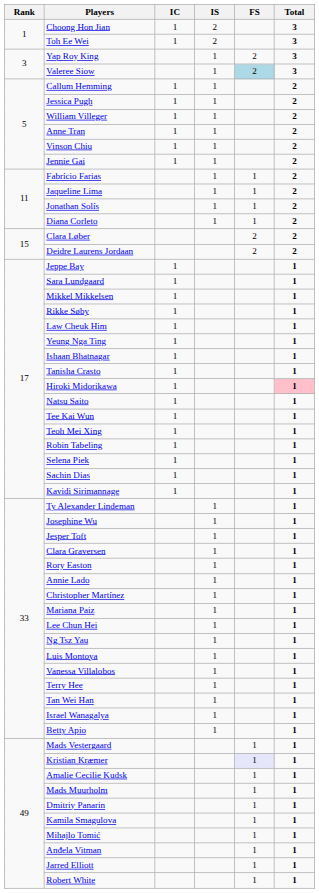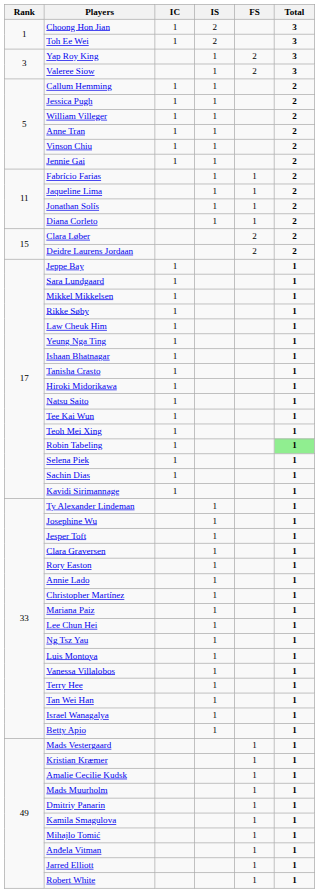(255, 71) lightblue background -> (255, 71) no background
(294, 386) pink background -> (294, 386) no background
(294, 446) no background -> (294, 446) lightgreen background
(255, 760) lavender background -> (255, 760) no background
